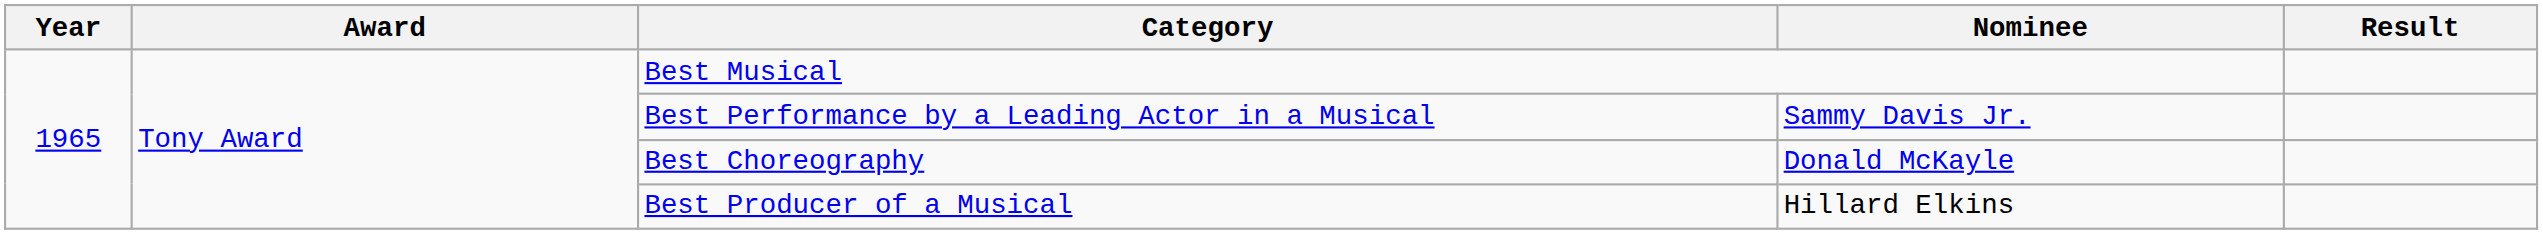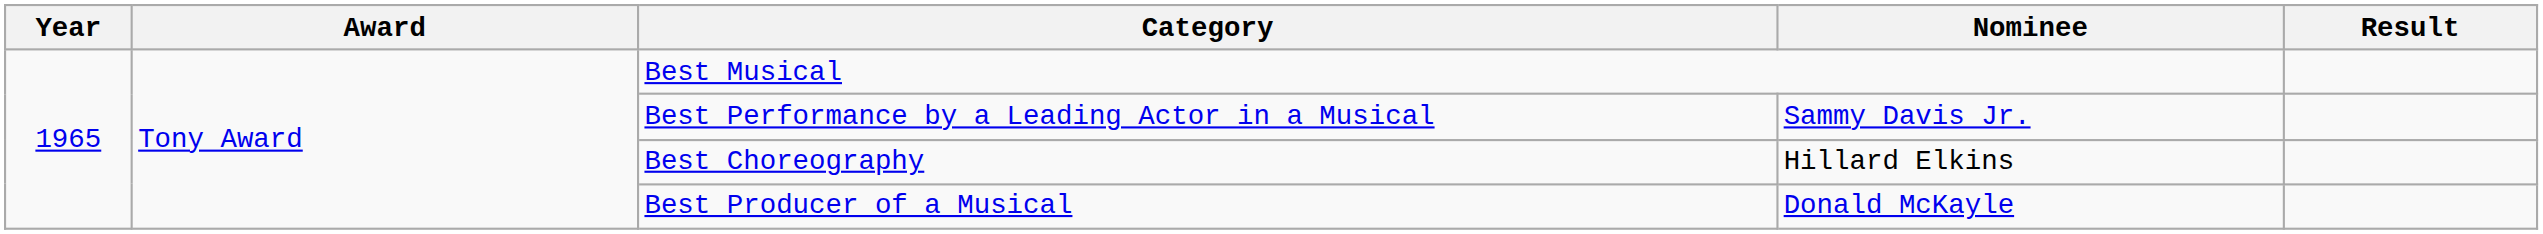(1899, 162) Donald McKayle -> (1899, 162) Hillard Elkins
(1899, 206) Hillard Elkins -> (1899, 206) Donald McKayle
